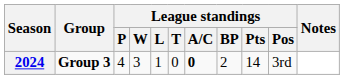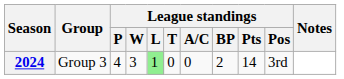(84, 62) bold -> (82, 62) normal
(158, 62) no background -> (154, 62) lightgreen background
(191, 62) bold -> (188, 62) normal
